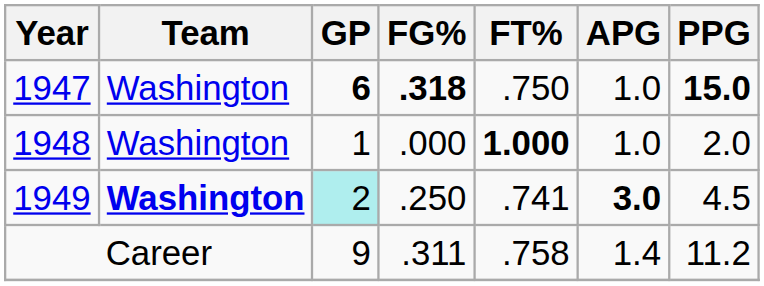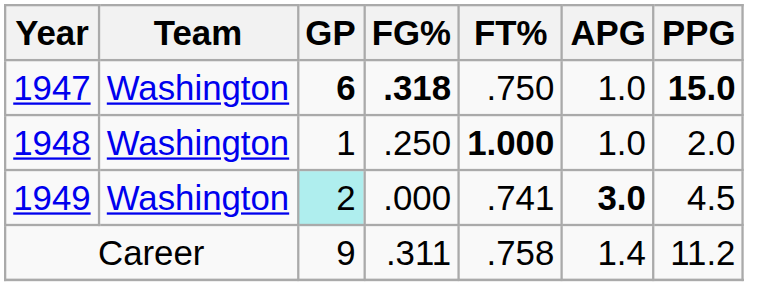(433, 143) .000 -> (417, 143) .250
(206, 198) bold -> (198, 198) normal
(433, 198) .250 -> (417, 198) .000
